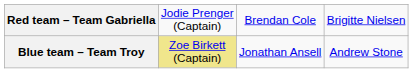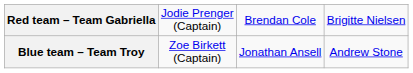(197, 51) khaki background -> (197, 51) no background
